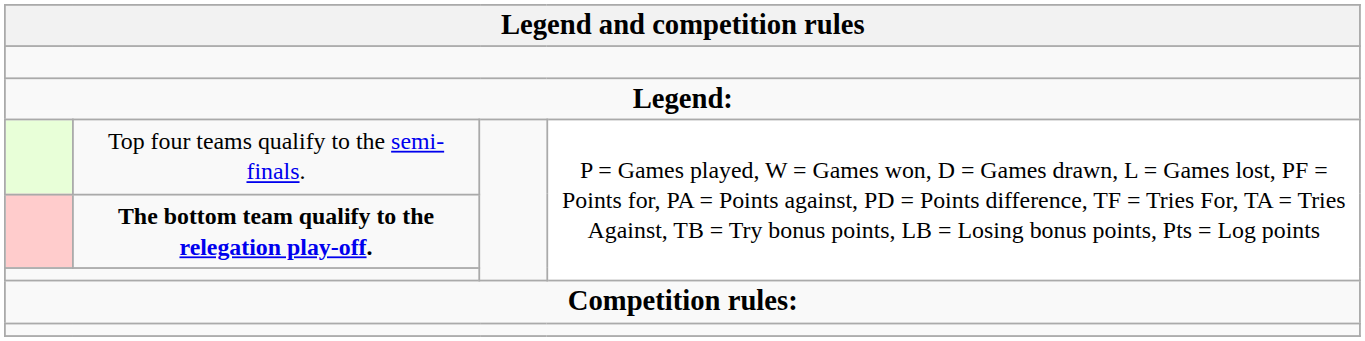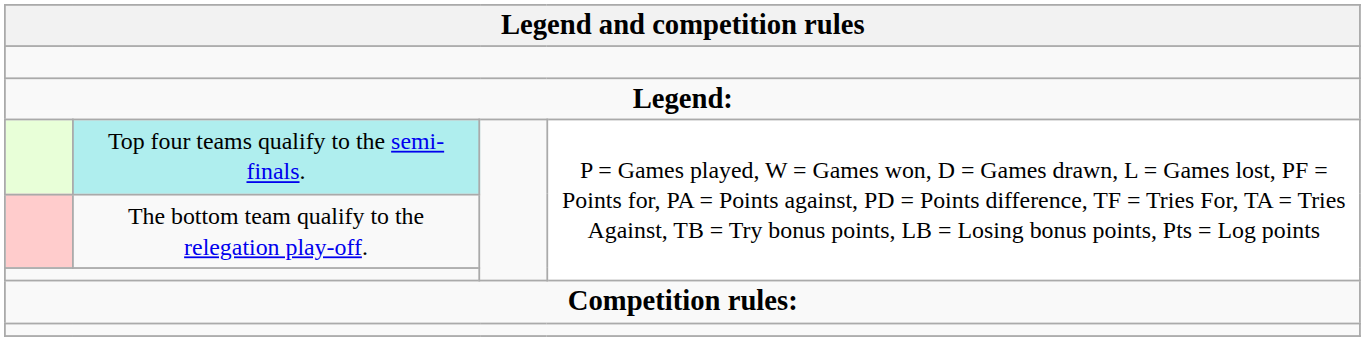(276, 157) no background -> (276, 157) paleturquoise background
(276, 229) bold -> (276, 231) normal
